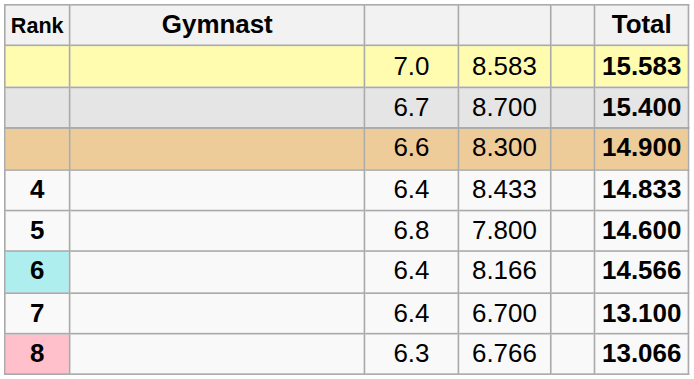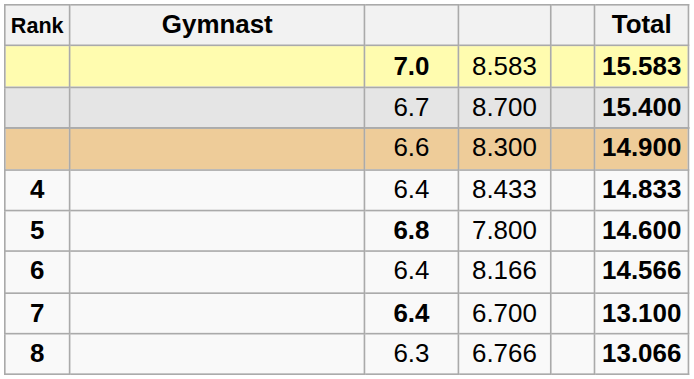(411, 66) normal -> (411, 66) bold
(411, 230) normal -> (411, 230) bold
(37, 271) paleturquoise background -> (37, 271) no background
(411, 312) normal -> (411, 312) bold
(37, 353) pink background -> (37, 353) no background
